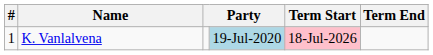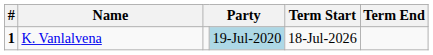(11, 38) normal -> (11, 38) bold
(322, 38) pink background -> (322, 38) no background
